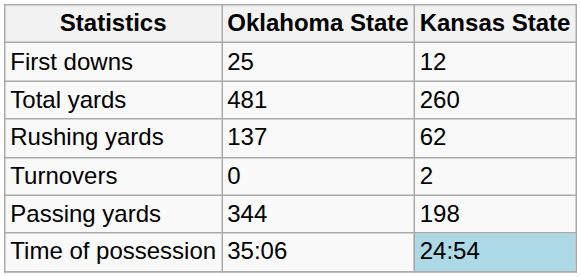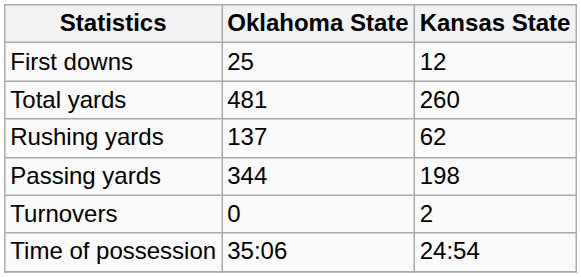rows swapped: (86, 213) <-> (64, 175)
(450, 251) lightblue background -> (450, 251) no background
